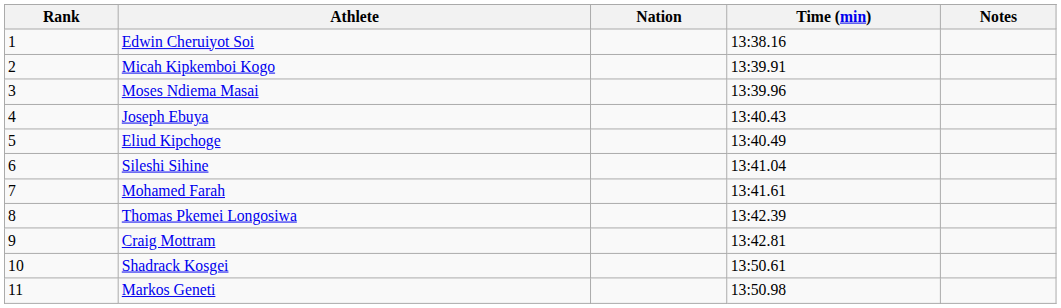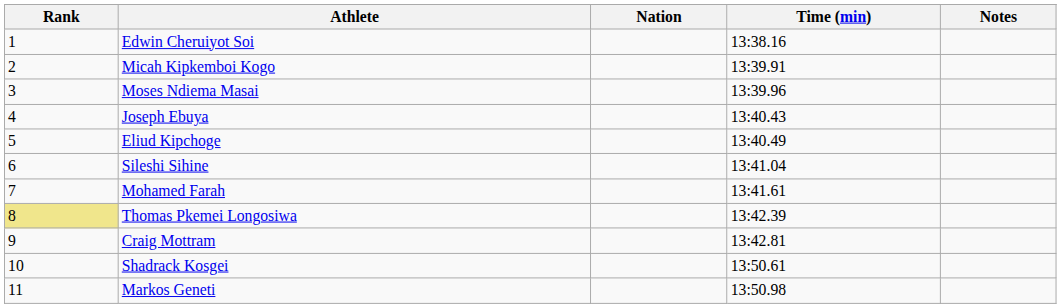(12, 215) no background -> (12, 215) khaki background
